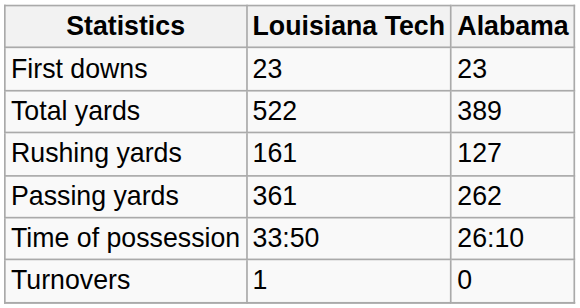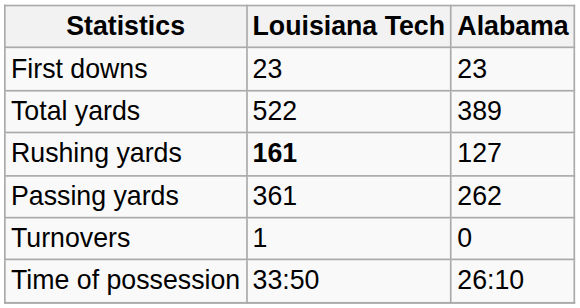(275, 153) normal -> (275, 153) bold
rows swapped: (71, 280) <-> (126, 238)
